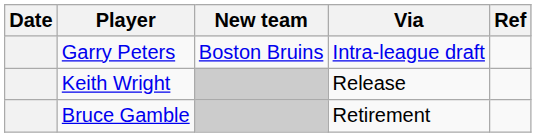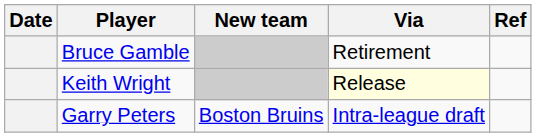rows swapped: (118, 52) <-> (126, 115)
(369, 83) no background -> (369, 83) lightyellow background
